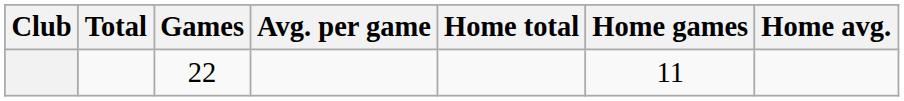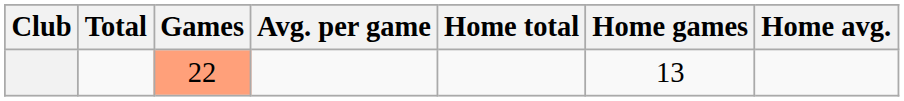(202, 72) no background -> (202, 72) lightsalmon background
(670, 72) 11 -> (670, 72) 13
